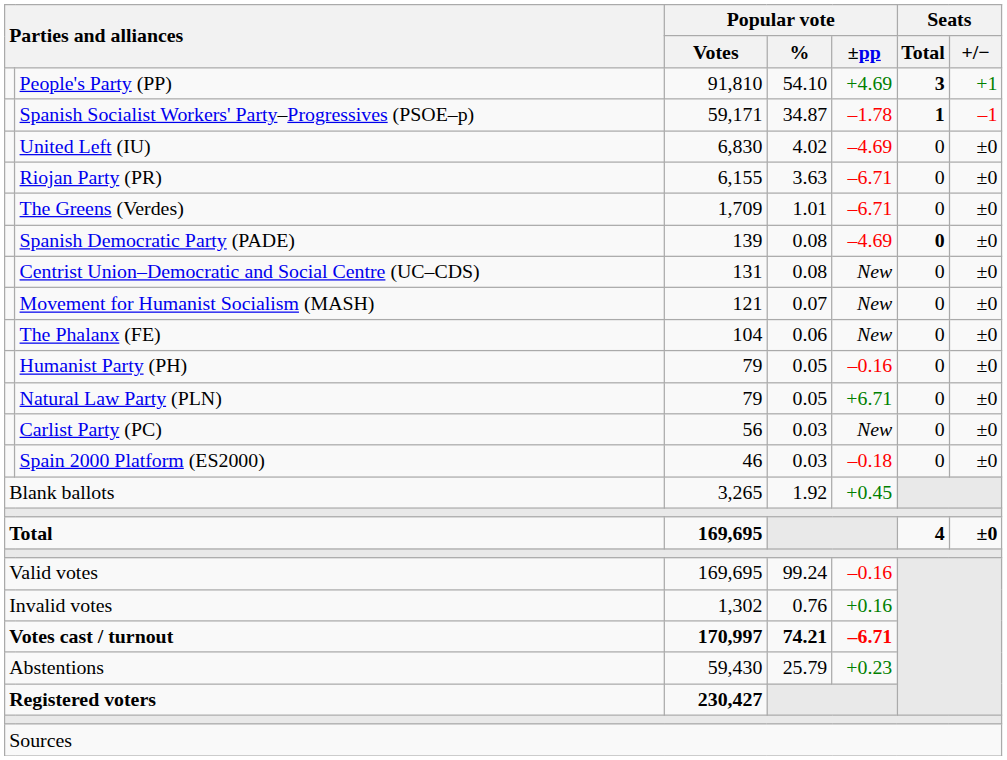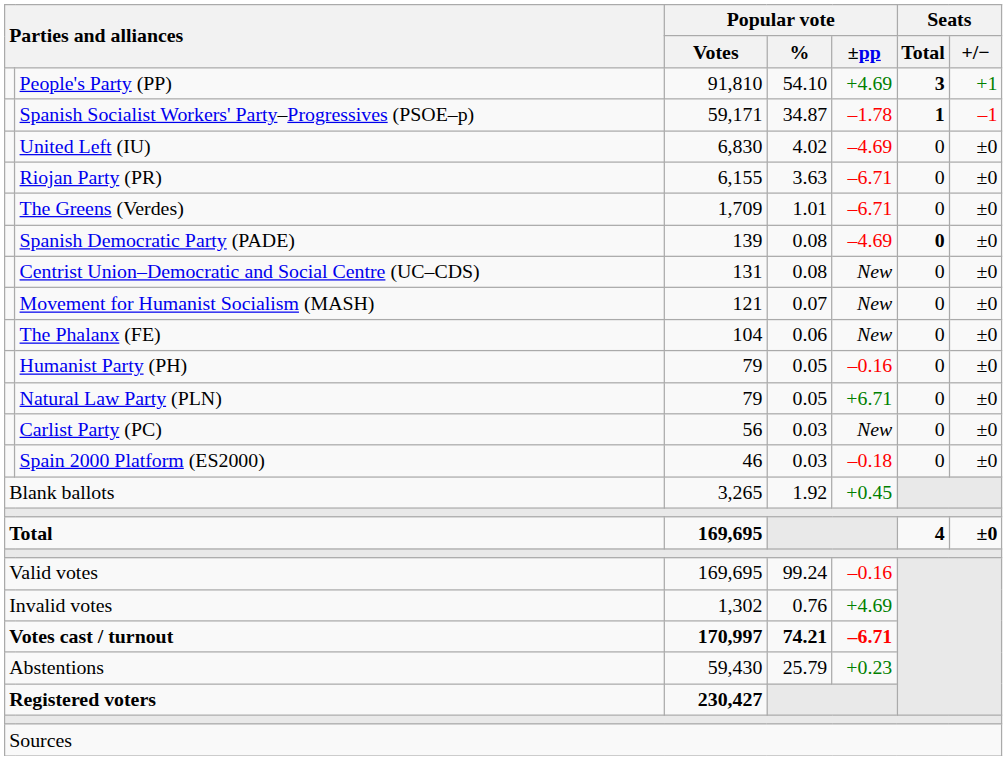(869, 604) +0.16 -> (869, 604) +4.69
